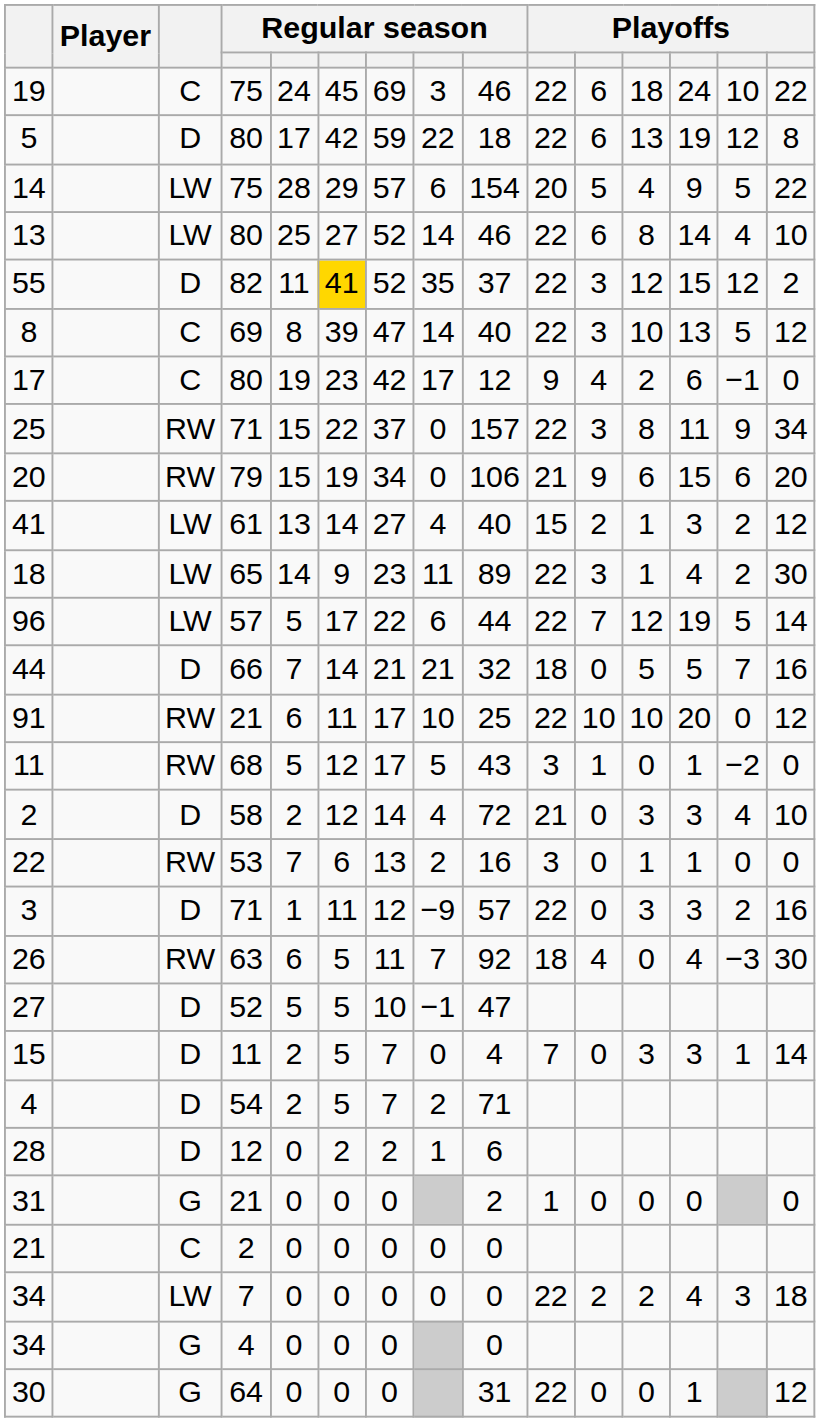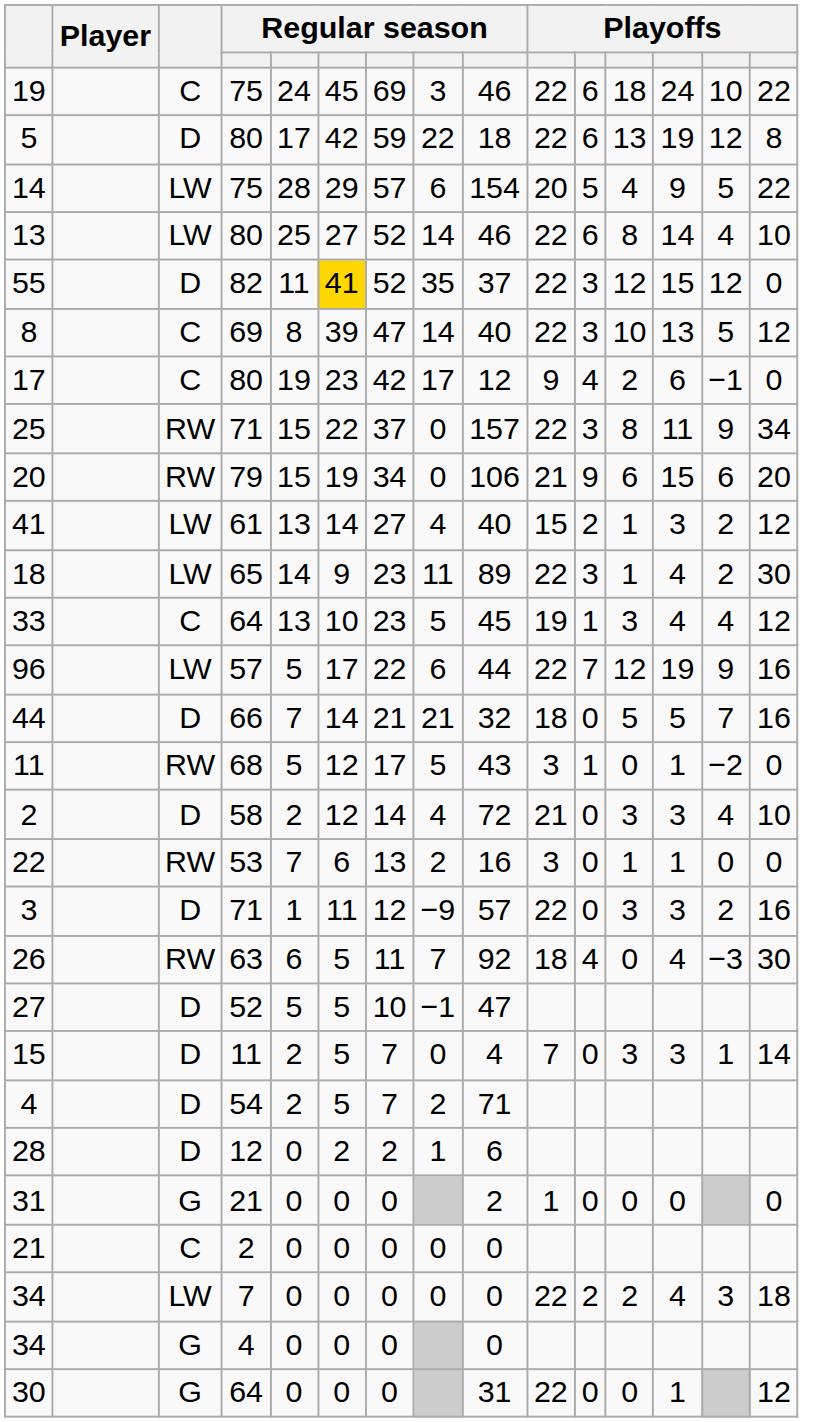(791, 283) 2 -> (774, 283) 0
+ row: (29, 621)
(743, 621) 5 -> (726, 669) 9
(791, 621) 14 -> (774, 669) 16
- row: (29, 717)
